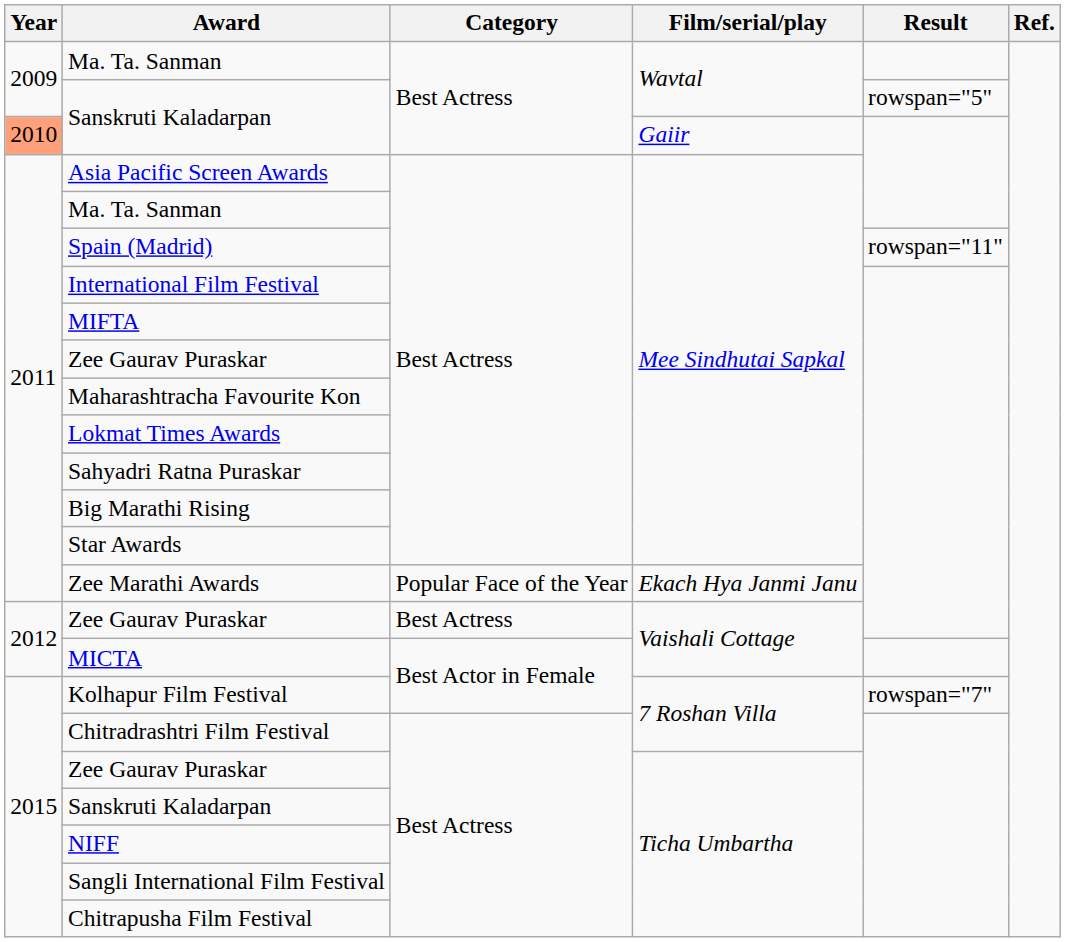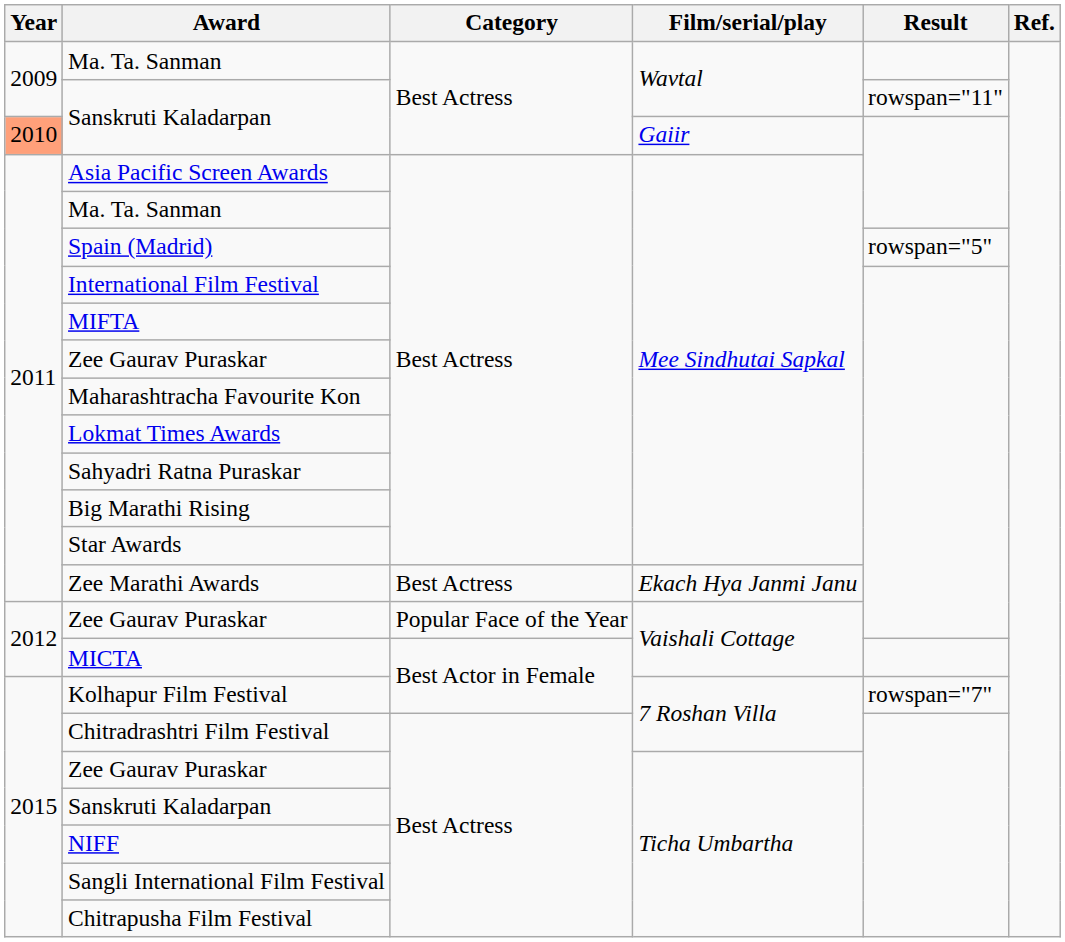(930, 97) rowspan="5" -> (935, 97) rowspan="11"
(935, 246) rowspan="11" -> (930, 246) rowspan="5"
(512, 582) Popular Face of the Year -> (454, 582) Best Actress
(454, 619) Best Actress -> (512, 619) Popular Face of the Year
